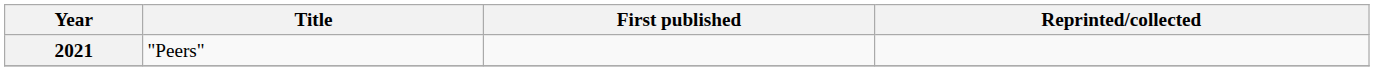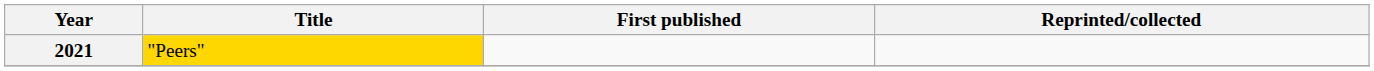(176, 50) no background -> (176, 50) gold background
